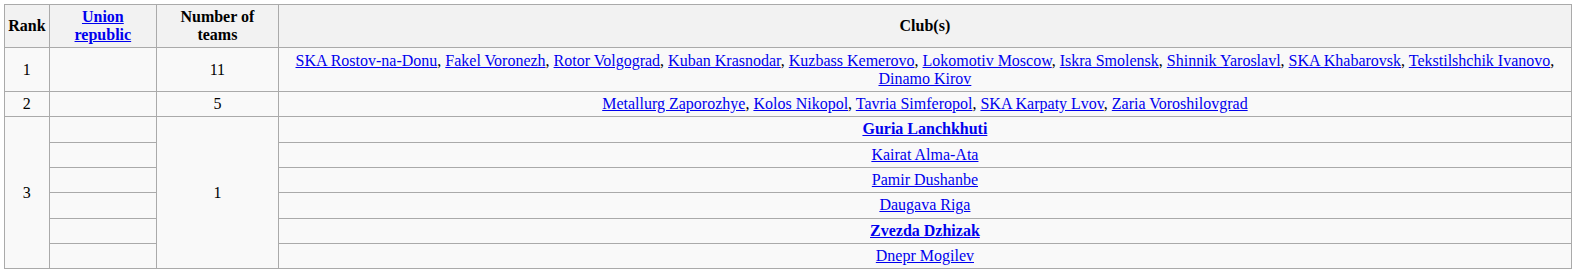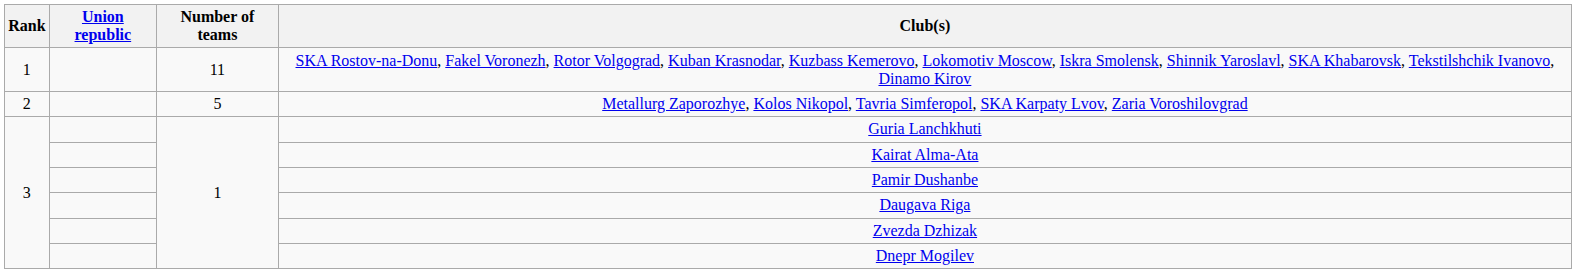(925, 129) bold -> (925, 129) normal
(925, 230) bold -> (925, 230) normal
